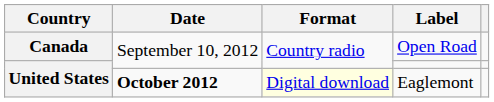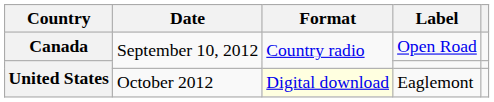(167, 82) bold -> (165, 82) normal
